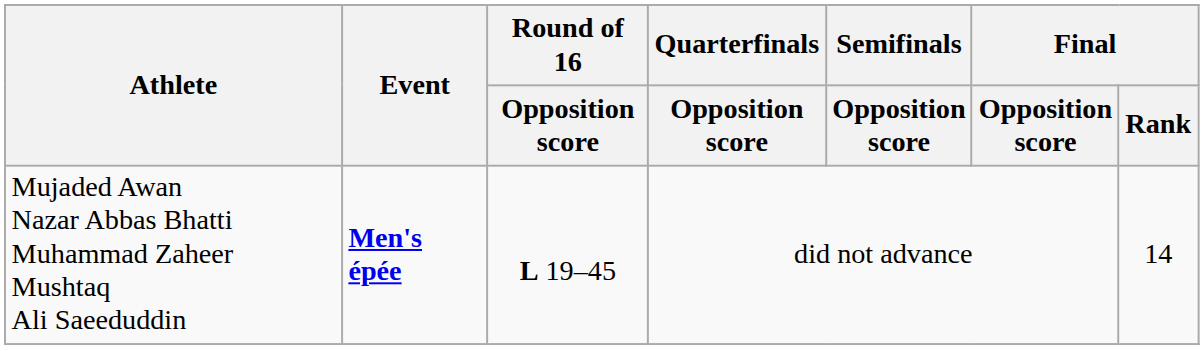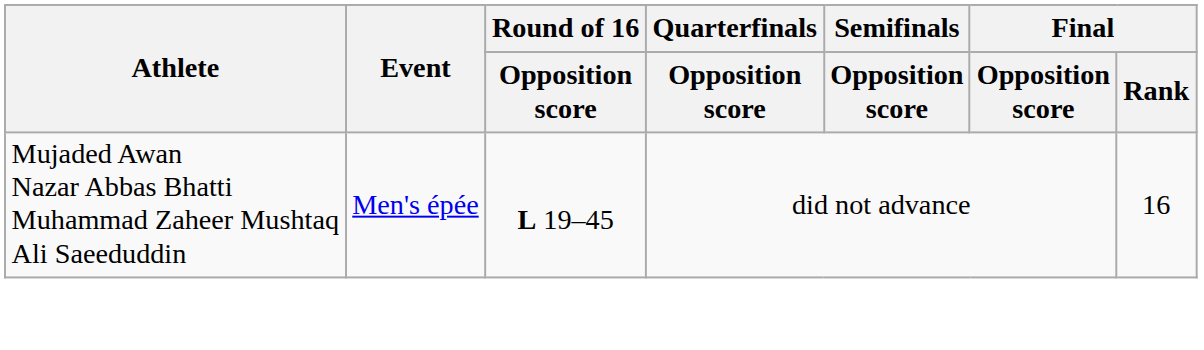(385, 254) bold -> (415, 204) normal
(1158, 254) 14 -> (1156, 204) 16
